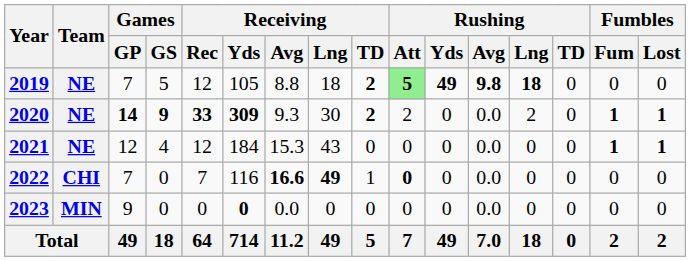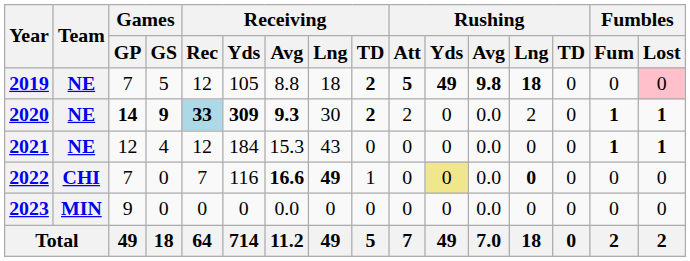(407, 83) lightgreen background -> (407, 83) no background
(662, 83) no background -> (662, 83) pink background
(202, 114) no background -> (202, 114) lightblue background
(287, 114) normal -> (287, 114) bold
(407, 177) bold -> (407, 177) normal
(447, 177) no background -> (447, 177) khaki background
(531, 177) normal -> (531, 177) bold
(244, 209) bold -> (244, 209) normal
